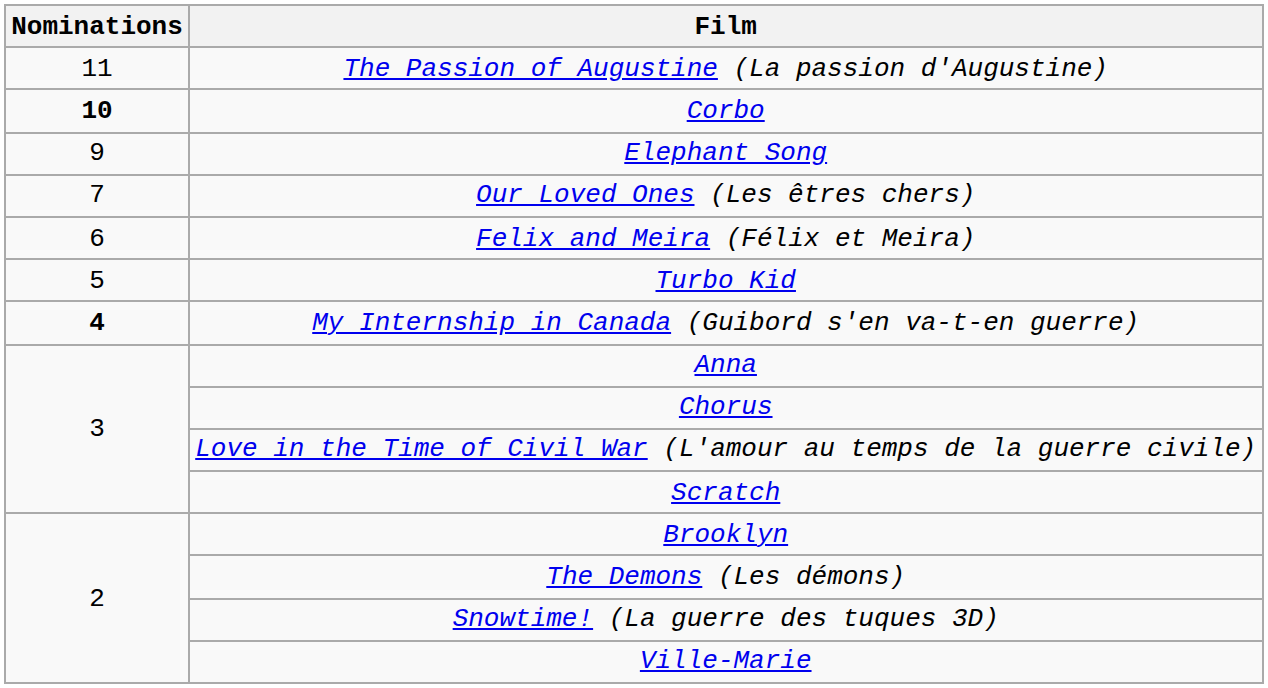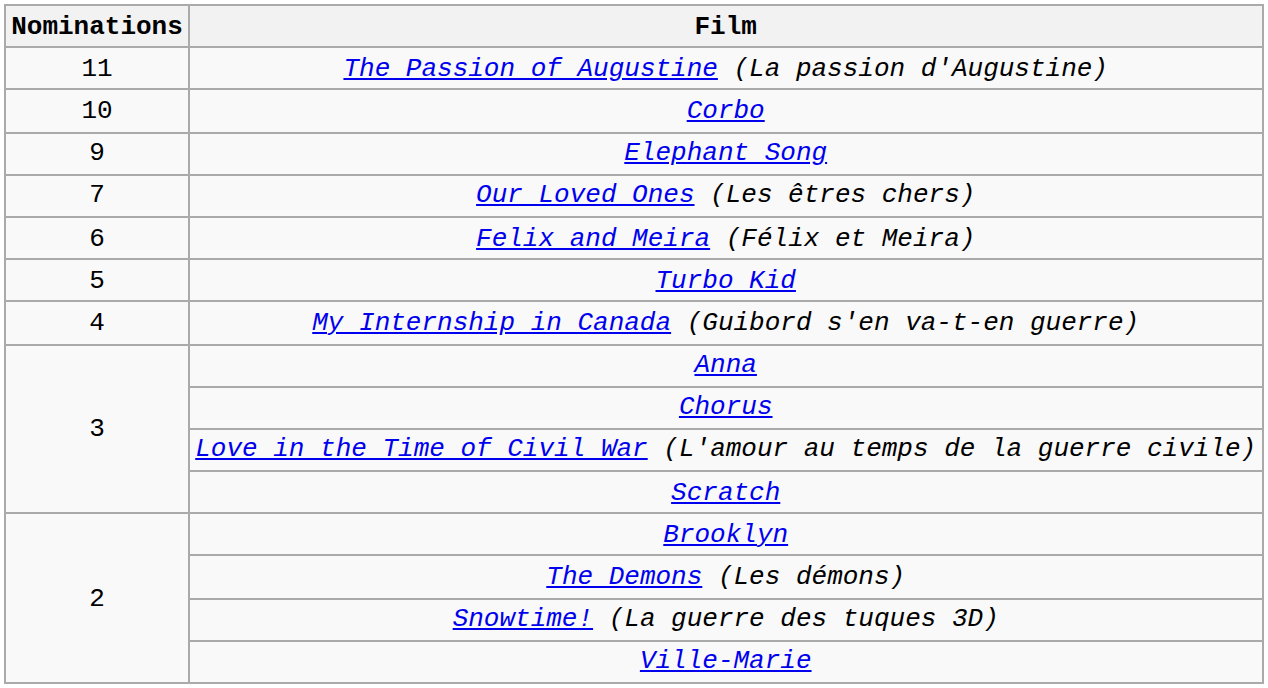(97, 111) bold -> (97, 111) normal
(97, 323) bold -> (97, 323) normal
